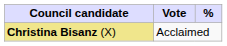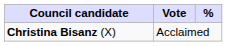(61, 31) khaki background -> (61, 31) no background
